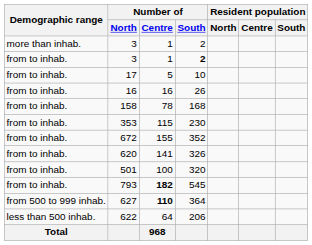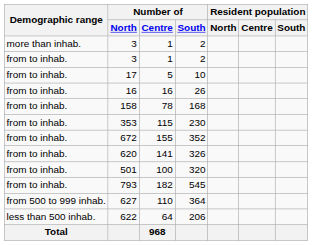(203, 59) bold -> (203, 59) normal
(165, 185) bold -> (165, 185) normal
(165, 201) bold -> (165, 201) normal
